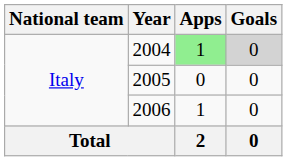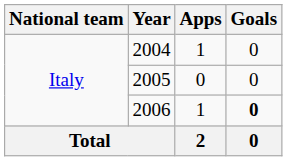(201, 49) lightgreen background -> (201, 49) no background
(254, 49) lightgrey background -> (254, 49) no background
(254, 110) normal -> (254, 110) bold
